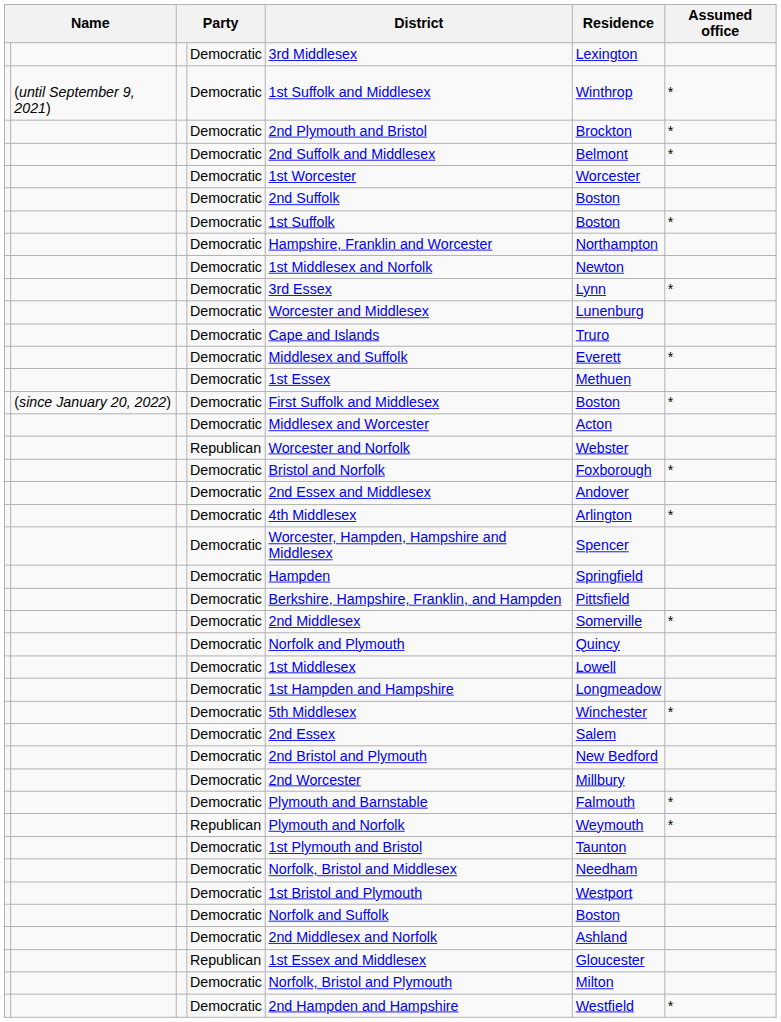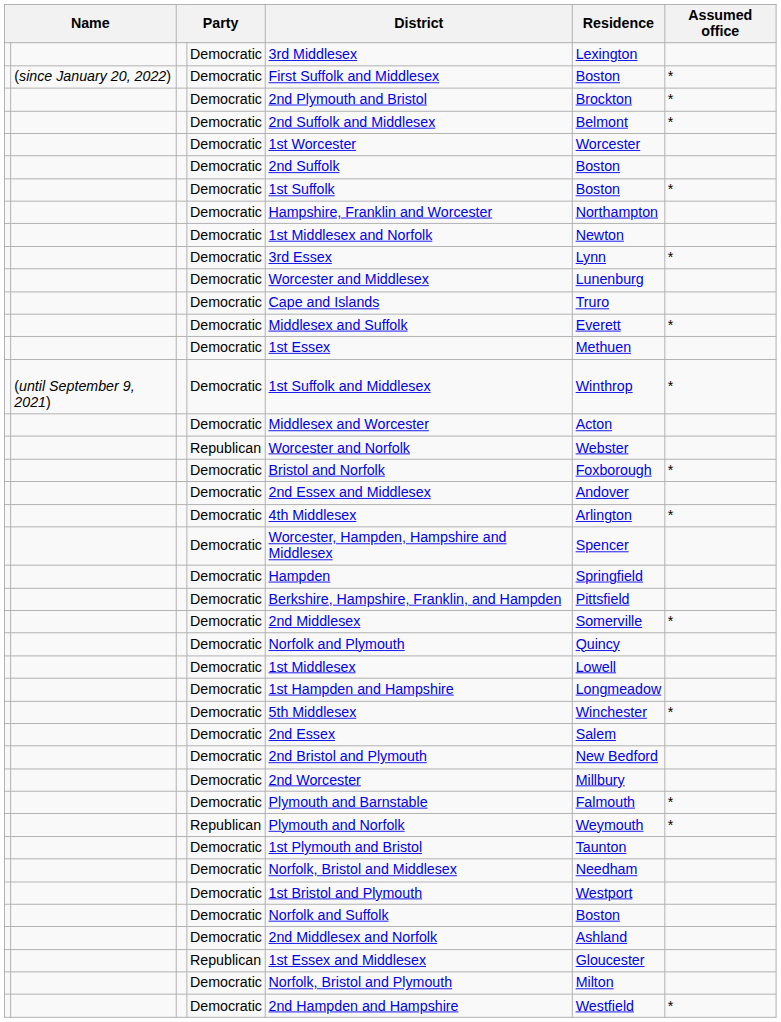rows swapped: (74, 101) <-> (93, 402)
